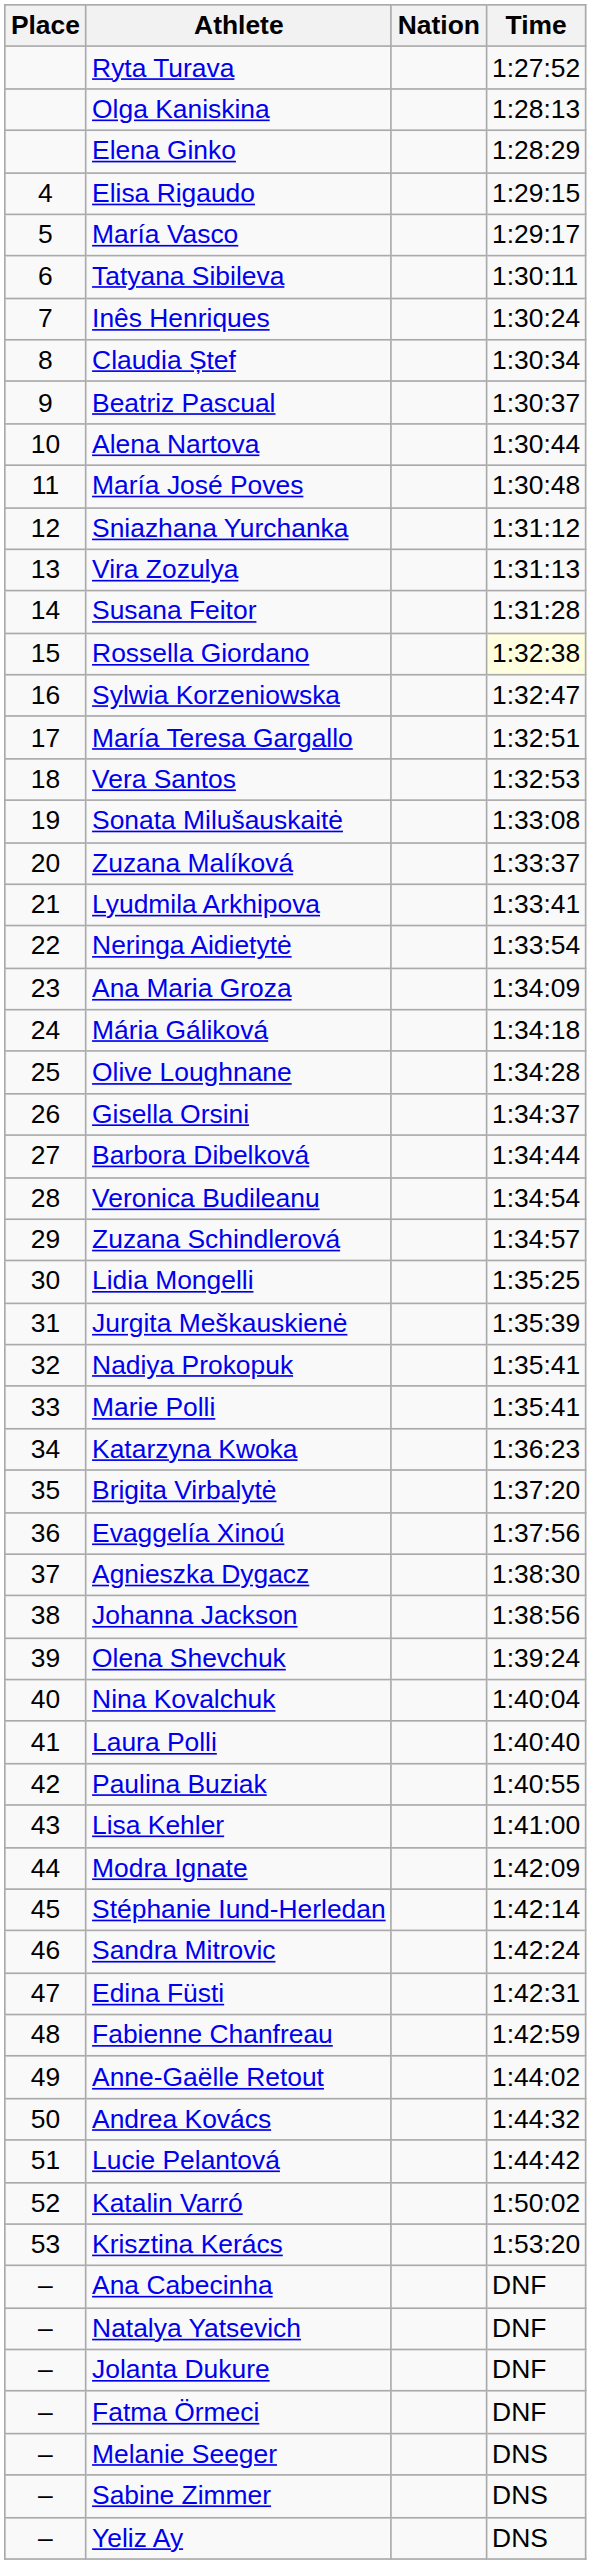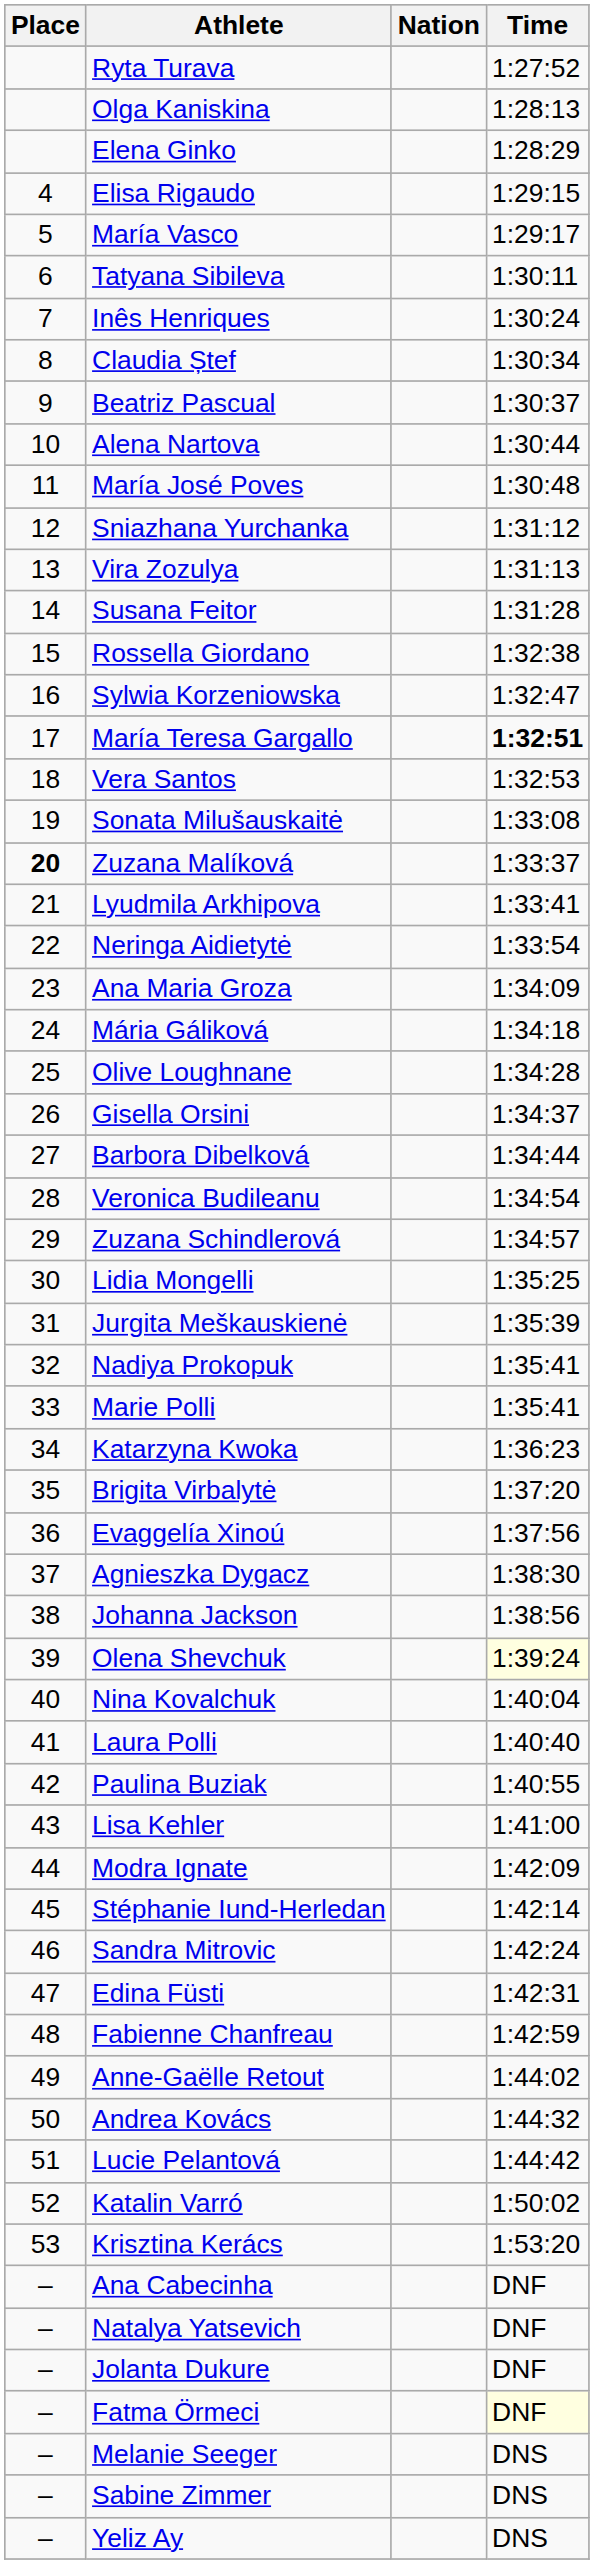(536, 653) lightyellow background -> (536, 653) no background
(536, 737) normal -> (538, 737) bold
(45, 862) normal -> (45, 862) bold
(536, 1658) no background -> (536, 1658) lightyellow background
(519, 2411) no background -> (519, 2411) lightyellow background
